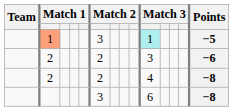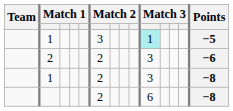(50, 39) lightsalmon background -> (50, 39) no background
(50, 77) 2 -> (50, 77) 1
(150, 77) 4 -> (150, 77) 3
(100, 96) 3 -> (100, 96) 2
